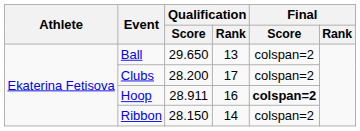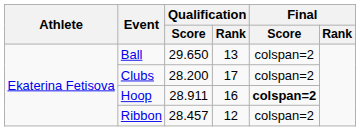(189, 116) 28.150 -> (189, 116) 28.457
(231, 116) 14 -> (231, 116) 12
